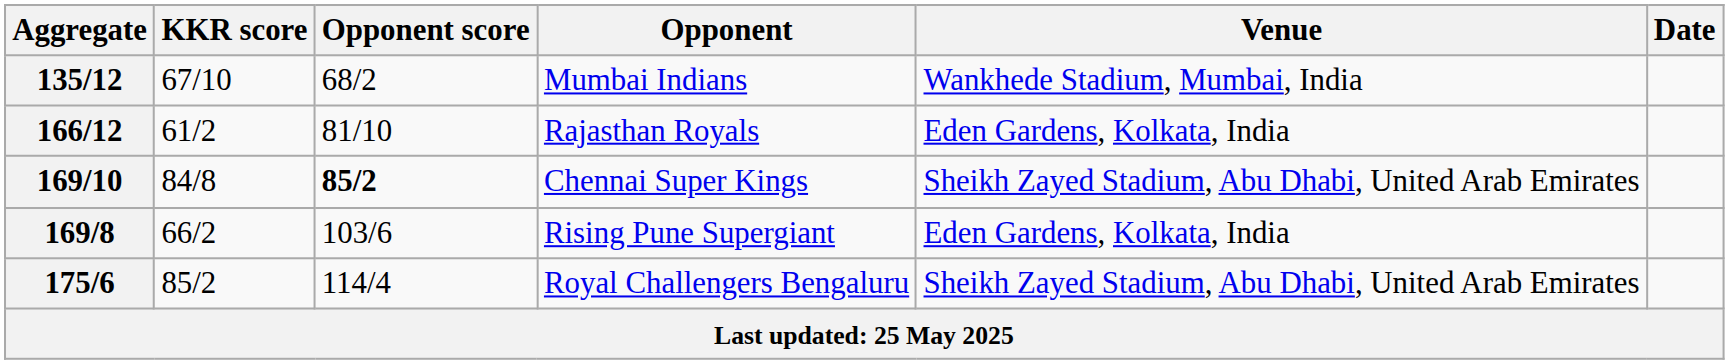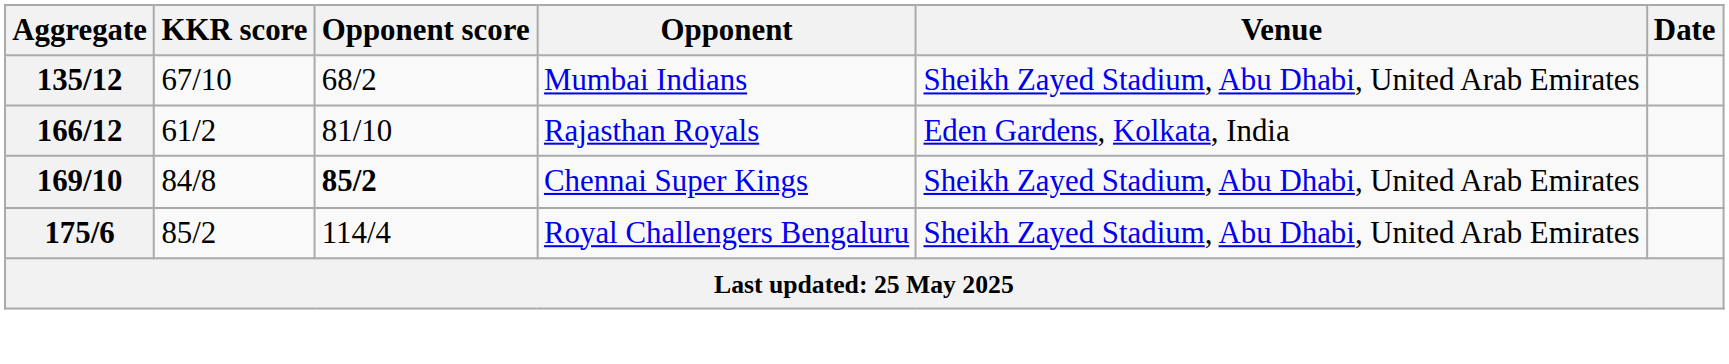(1143, 80) Wankhede Stadium, Mumbai, India -> (1282, 80) Sheikh Zayed Stadium, Abu Dhabi, United Arab Emirates
- row: (80, 232)
